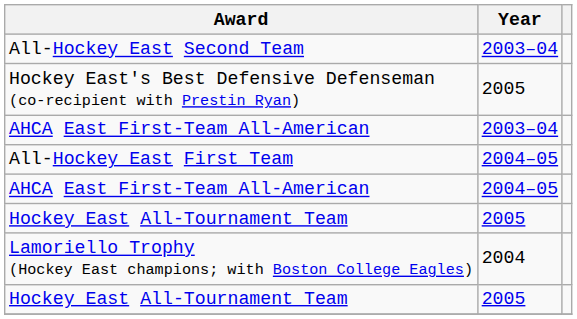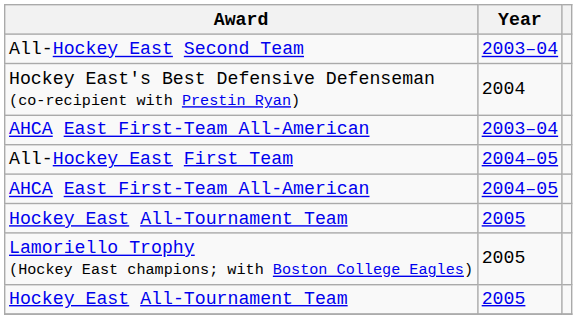(504, 89) 2005 -> (504, 89) 2004
(504, 259) 2004 -> (504, 259) 2005
